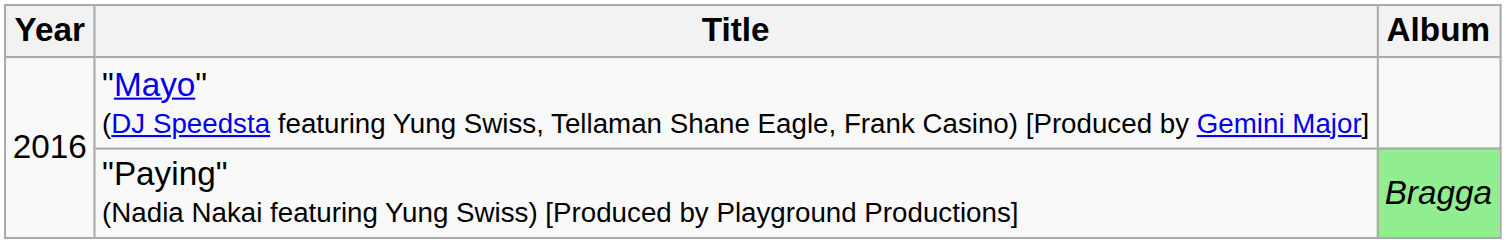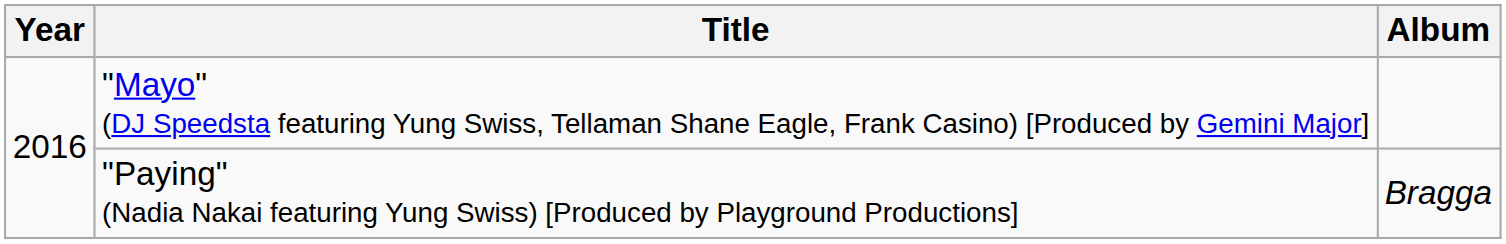(1438, 192) lightgreen background -> (1438, 192) no background
